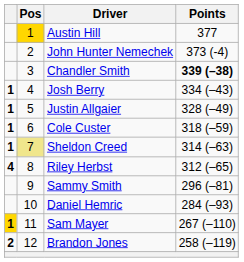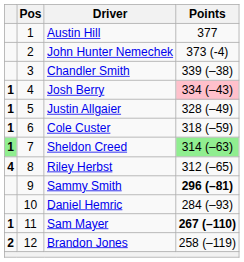(30, 33) gold background -> (30, 33) no background
(207, 71) bold -> (207, 71) normal
(207, 90) no background -> (207, 90) pink background
(11, 147) no background -> (11, 147) lightgreen background
(30, 147) khaki background -> (30, 147) no background
(207, 147) no background -> (207, 147) lightgreen background
(207, 185) normal -> (207, 185) bold
(11, 223) gold background -> (11, 223) no background
(207, 223) normal -> (207, 223) bold
